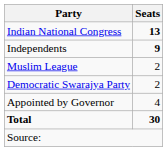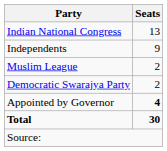(155, 31) bold -> (155, 31) normal
(157, 48) bold -> (157, 48) normal
(157, 102) normal -> (157, 102) bold
